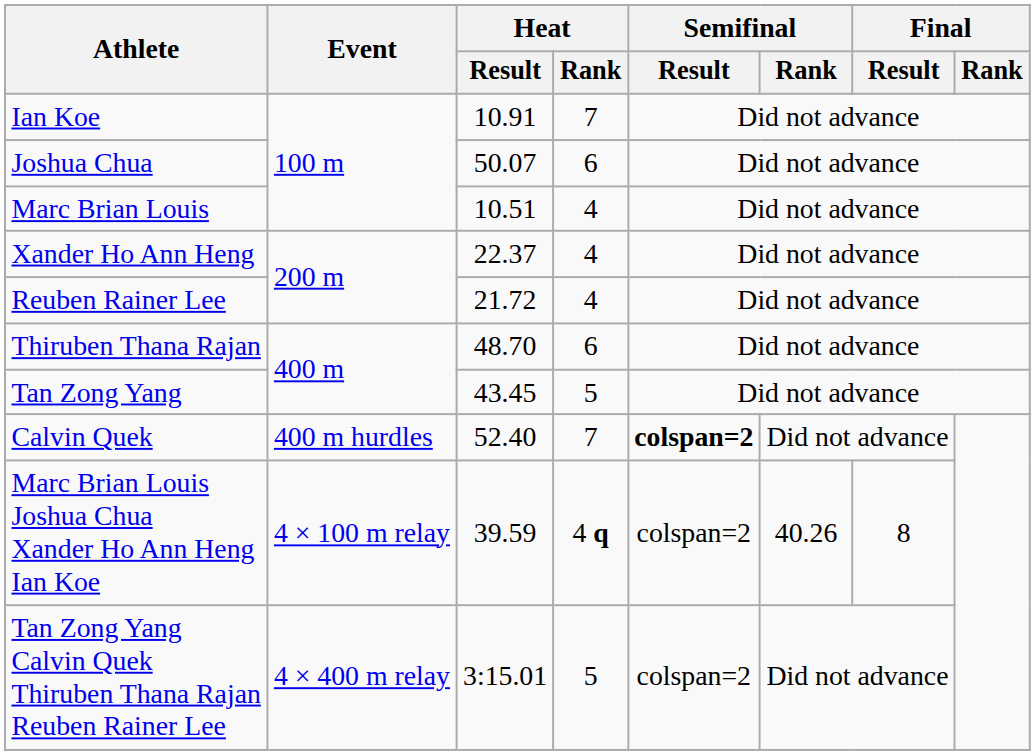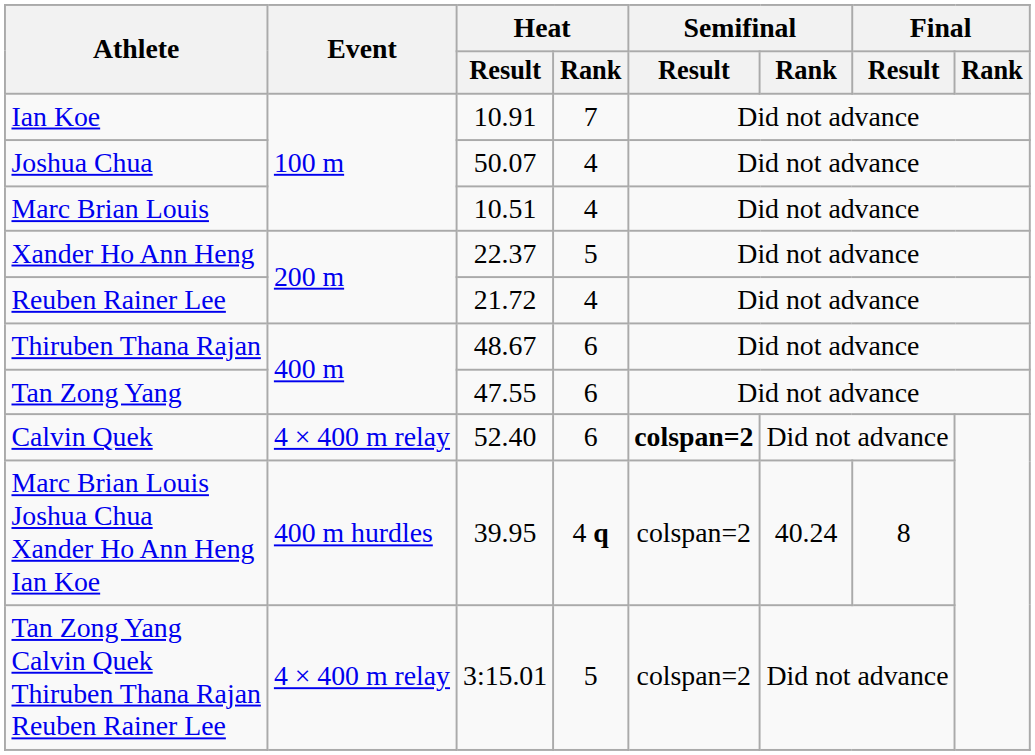(591, 162) 6 -> (591, 162) 4
(591, 254) 4 -> (591, 254) 5
(505, 346) 48.70 -> (505, 346) 48.67
(505, 392) 43.45 -> (505, 392) 47.55
(591, 392) 5 -> (591, 392) 6
(353, 437) 400 m hurdles -> (362, 437) 4 × 400 m relay
(591, 437) 7 -> (591, 437) 6
(362, 532) 4 × 100 m relay -> (353, 532) 400 m hurdles
(505, 532) 39.59 -> (505, 532) 39.95
(806, 532) 40.26 -> (806, 532) 40.24
